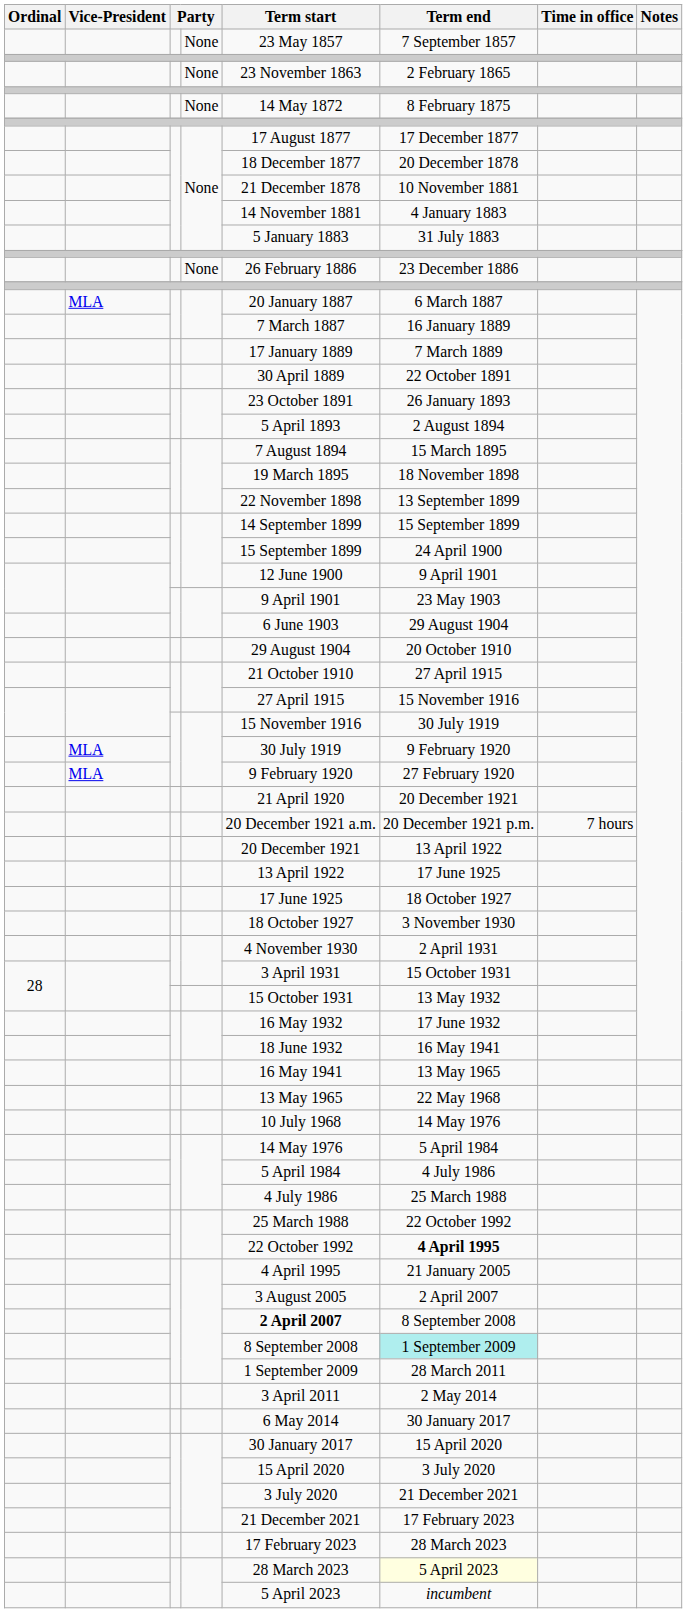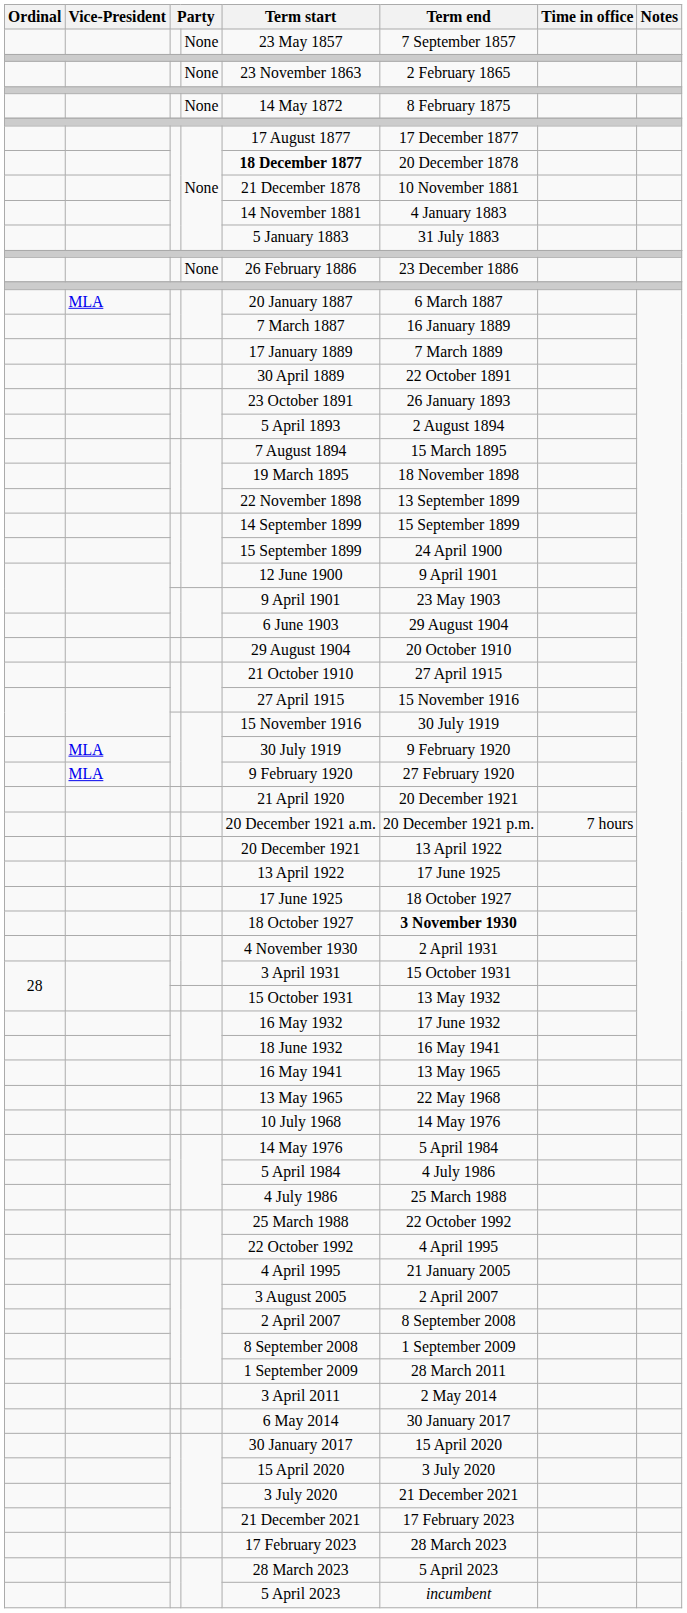(301, 162) normal -> (301, 162) bold
(459, 923) normal -> (459, 923) bold
(459, 1246) bold -> (459, 1246) normal
(301, 1321) bold -> (301, 1321) normal
(459, 1346) paleturquoise background -> (459, 1346) no background
(459, 1569) lightyellow background -> (459, 1569) no background
